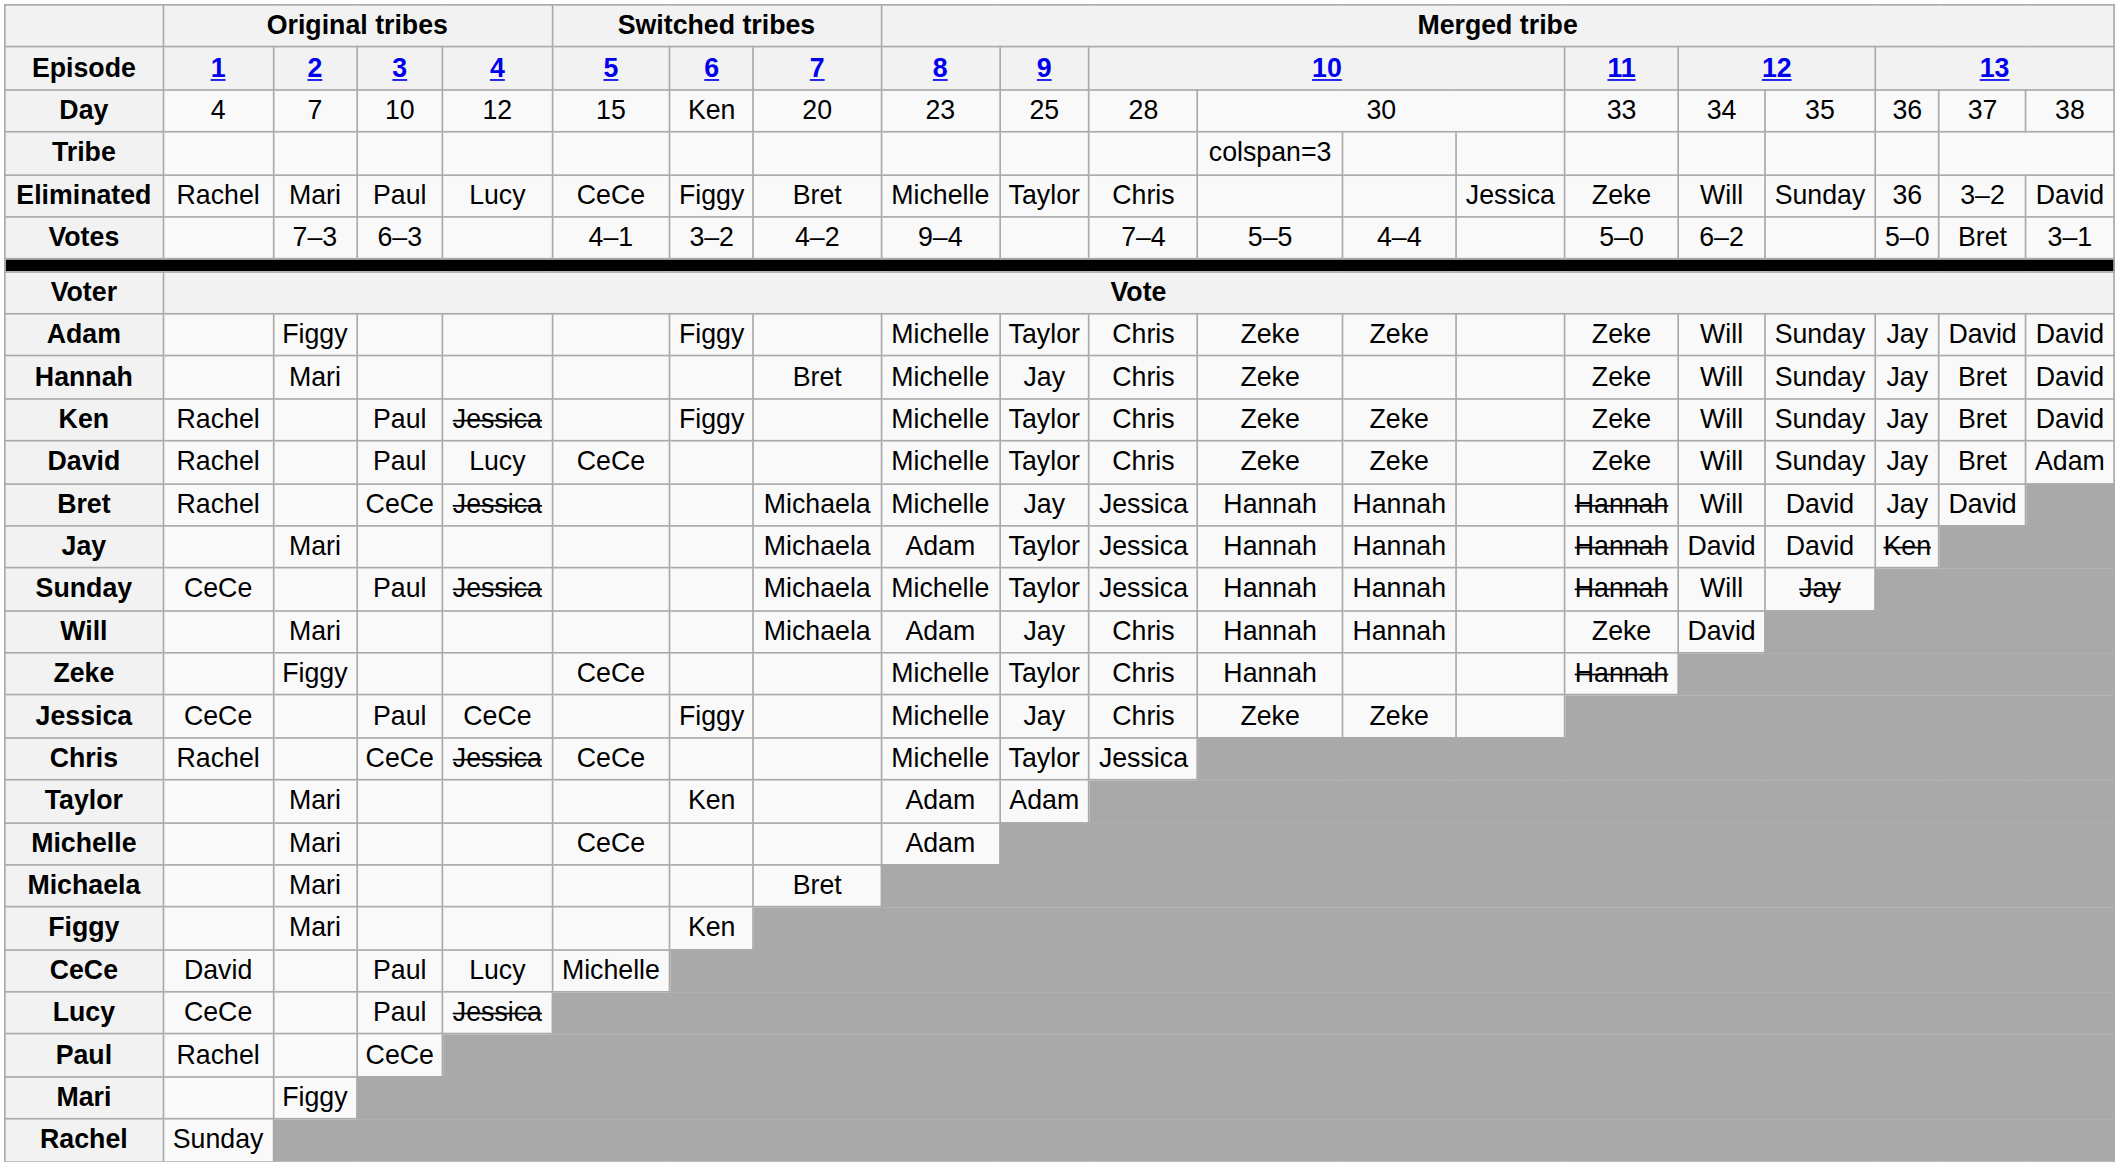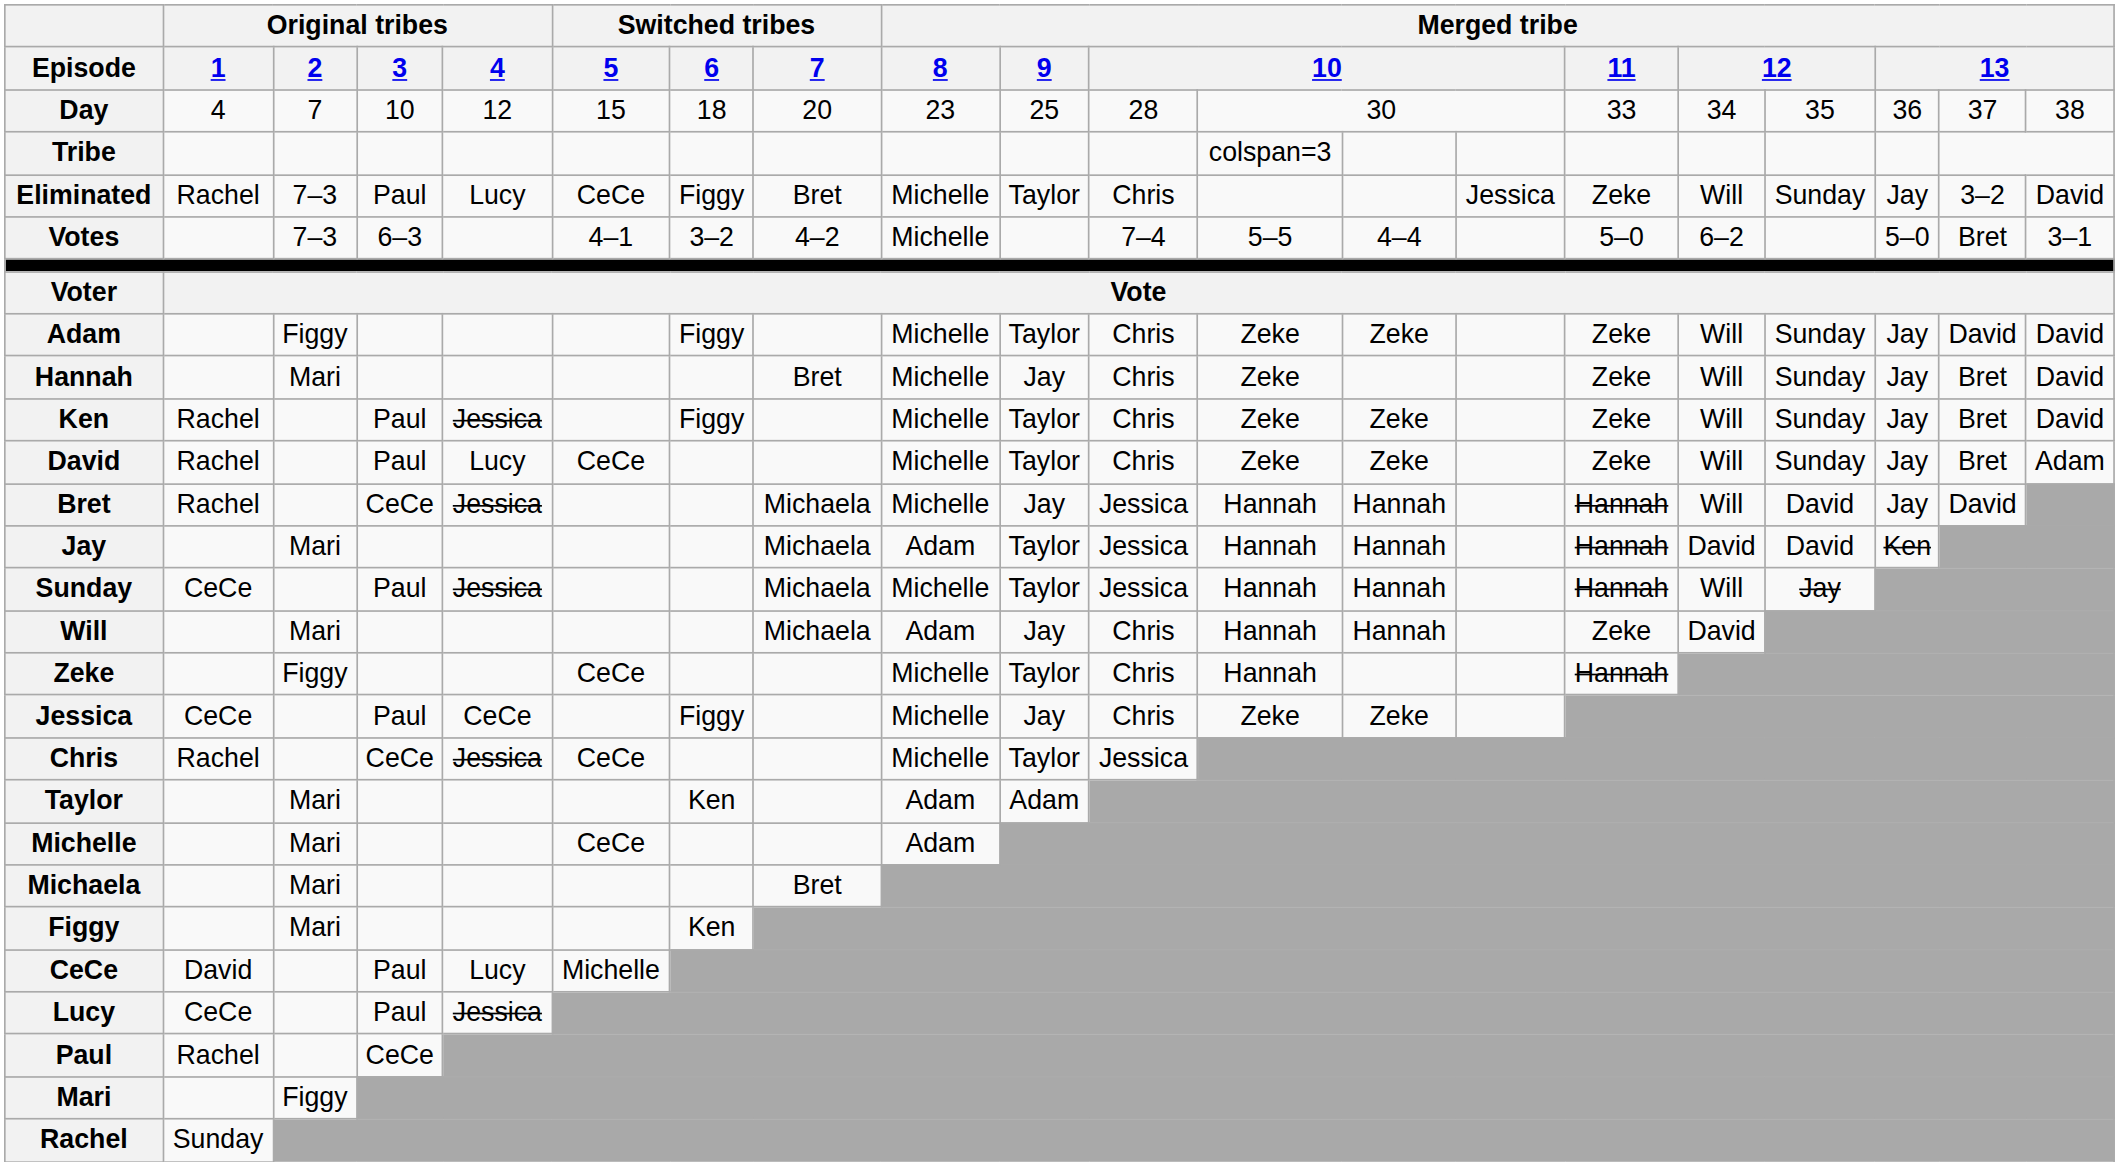(712, 110) Ken -> (712, 110) 18
(315, 195) Mari -> (315, 195) 7–3
(1907, 195) 36 -> (1907, 195) Jay
(940, 237) 9–4 -> (940, 237) Michelle
